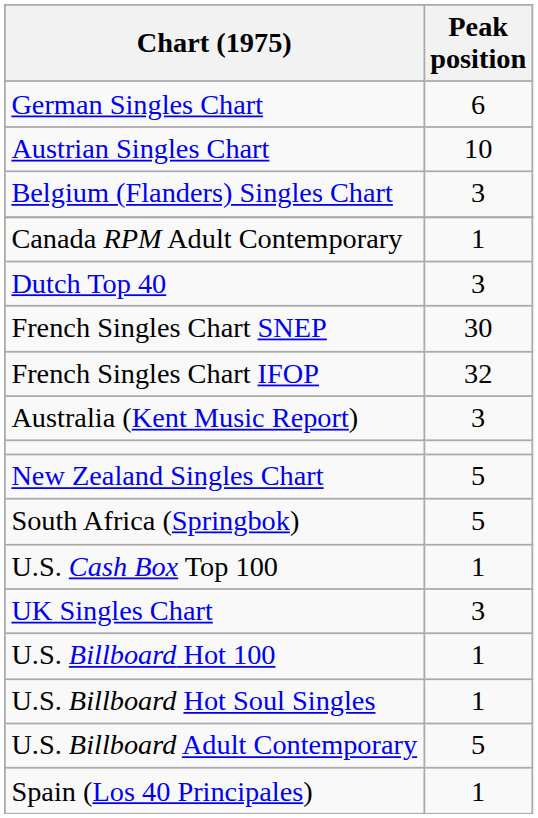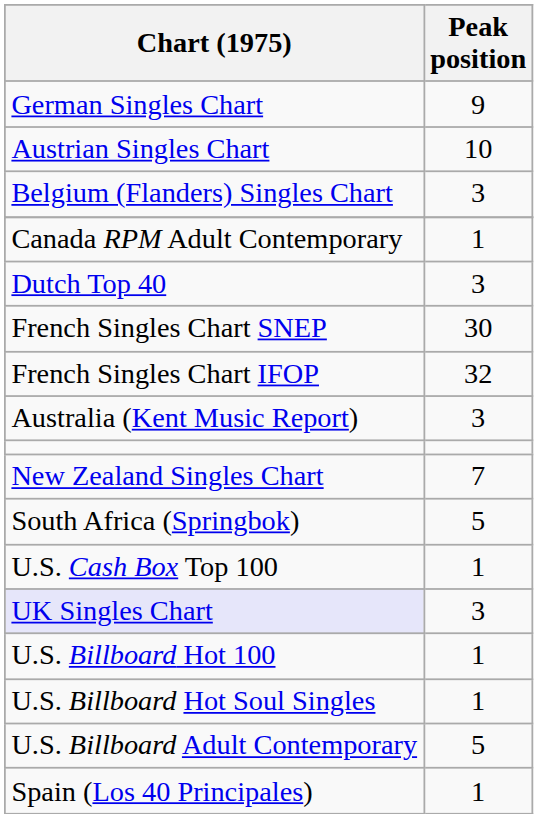(478, 103) 6 -> (478, 103) 9
(478, 476) 5 -> (478, 476) 7
(112, 610) no background -> (112, 610) lavender background
